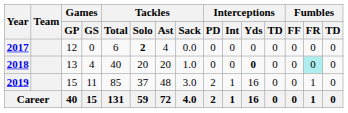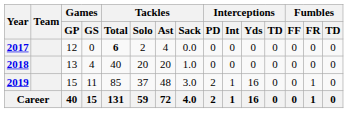(116, 47) normal -> (116, 47) bold
(143, 47) bold -> (143, 47) normal
(253, 64) bold -> (253, 64) normal
(313, 64) paleturquoise background -> (313, 64) no background
